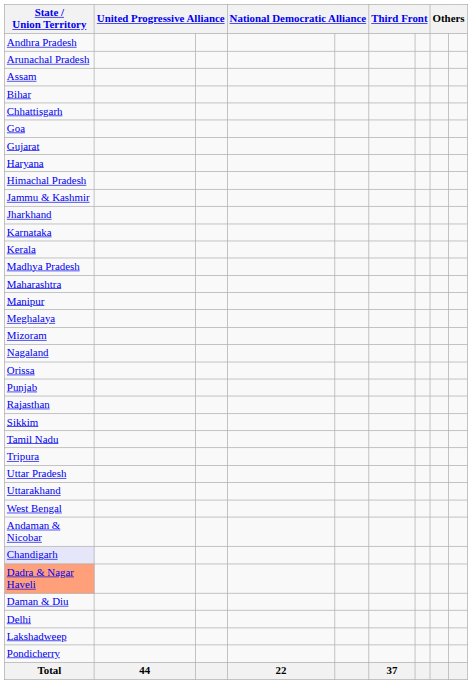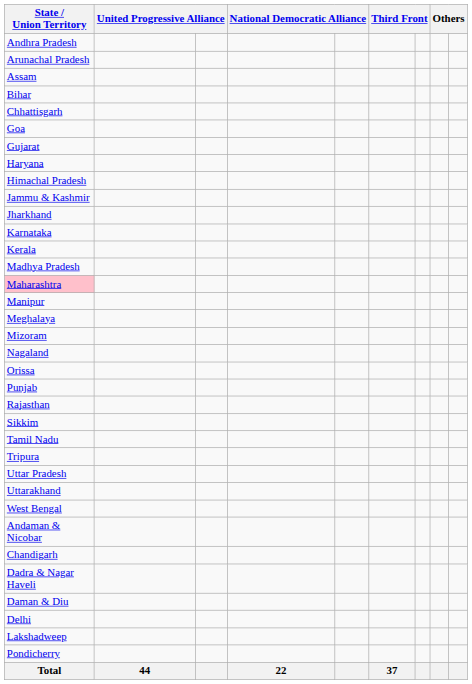(34, 284) no background -> (34, 284) pink background
(32, 555) lavender background -> (32, 555) no background
(40, 578) lightsalmon background -> (40, 578) no background
